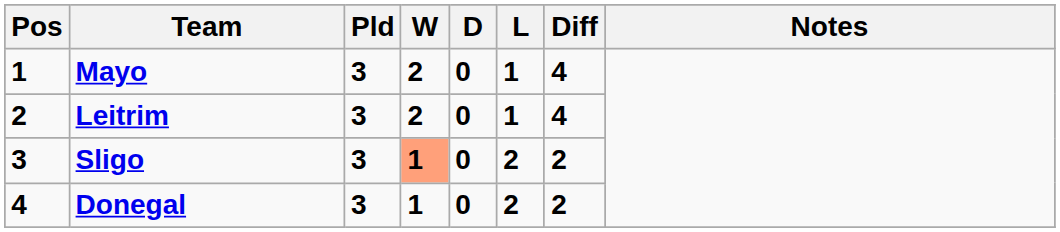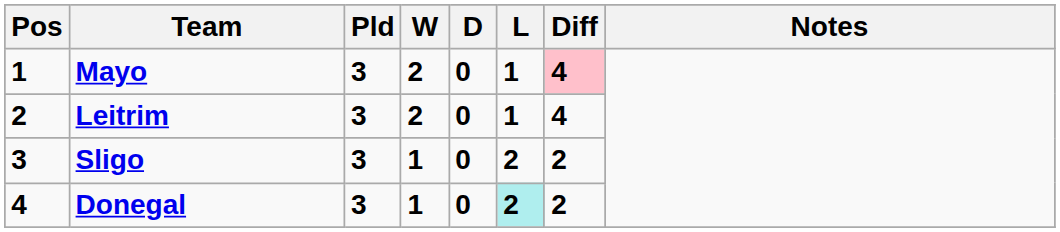(559, 71) no background -> (559, 71) pink background
(415, 159) lightsalmon background -> (415, 159) no background
(511, 204) no background -> (511, 204) paleturquoise background
